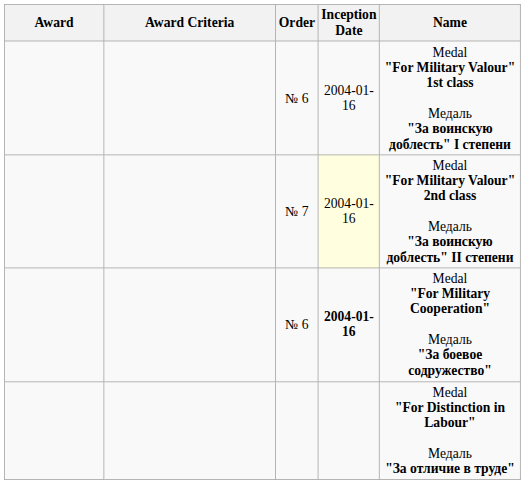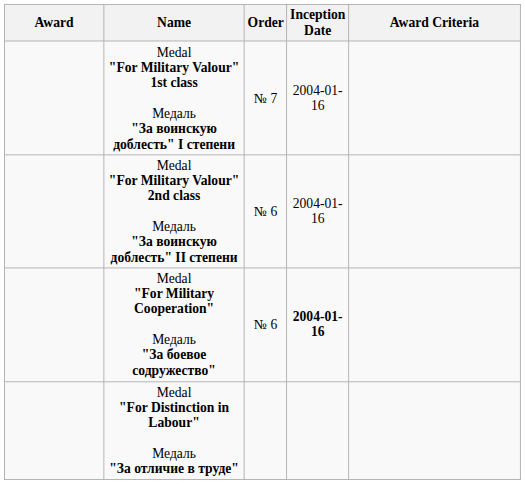columns swapped: (450, 22) <-> (190, 22)
(297, 98) № 6 -> (266, 98) № 7
(297, 211) № 7 -> (266, 211) № 6
(349, 211) lightyellow background -> (318, 211) no background
